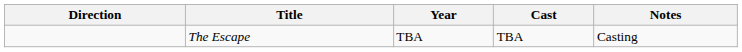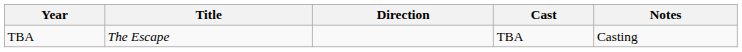columns swapped: (443, 15) <-> (95, 15)
